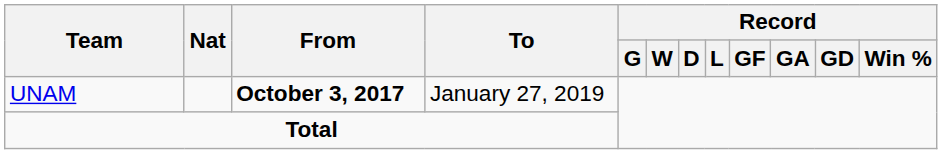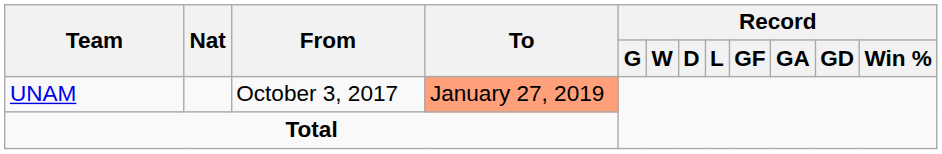(320, 93) bold -> (317, 93) normal
(517, 93) no background -> (517, 93) lightsalmon background
